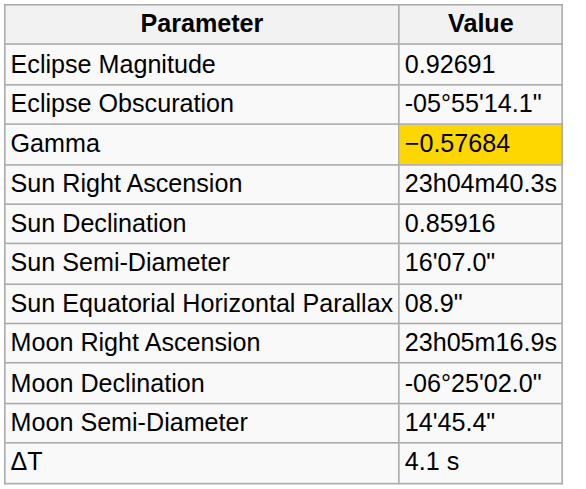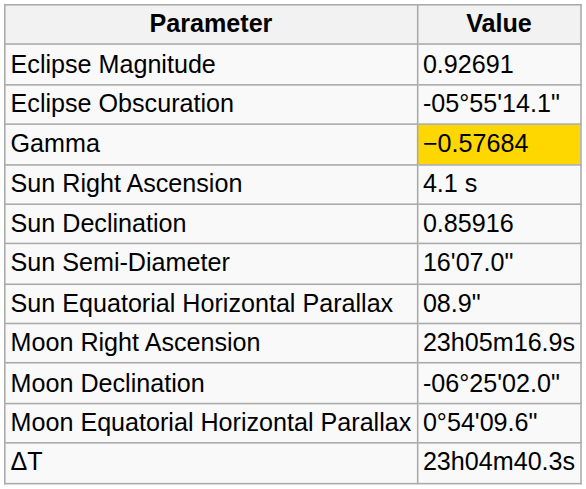(481, 183) 23h04m40.3s -> (450, 183) 4.1 s
- row: (129, 422)
+ row: (211, 422)
(432, 462) 4.1 s -> (499, 462) 23h04m40.3s
